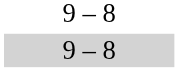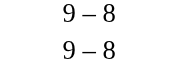(89, 50) lightgrey background -> (89, 50) no background
